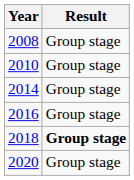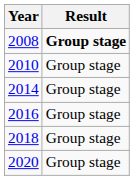(83, 41) normal -> (86, 41) bold
(86, 138) bold -> (83, 138) normal
